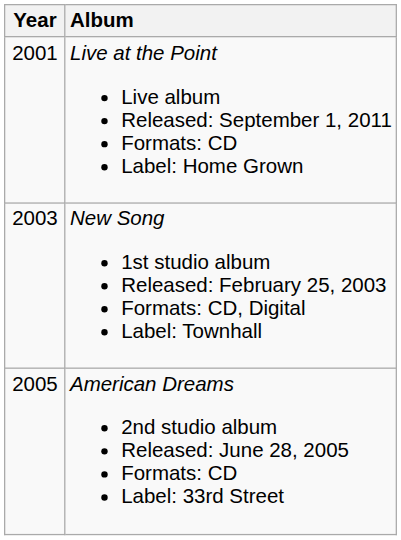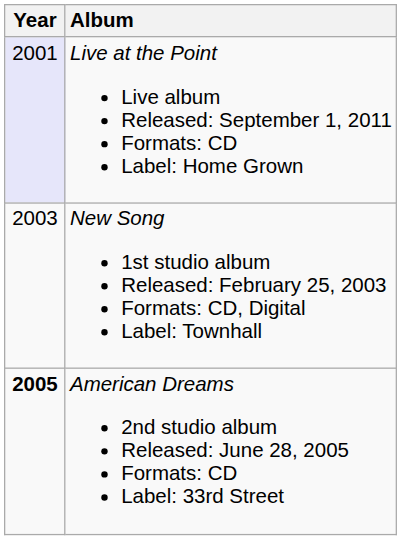(35, 53) no background -> (35, 53) lavender background
(35, 384) normal -> (35, 384) bold
